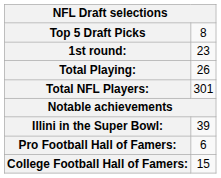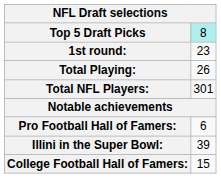(203, 32) no background -> (203, 32) paleturquoise background
rows swapped: (98, 126) <-> (98, 145)
